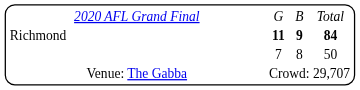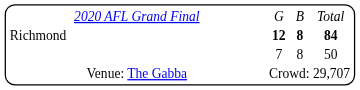(278, 35) 11 -> (279, 35) 12
(299, 35) 9 -> (300, 35) 8
